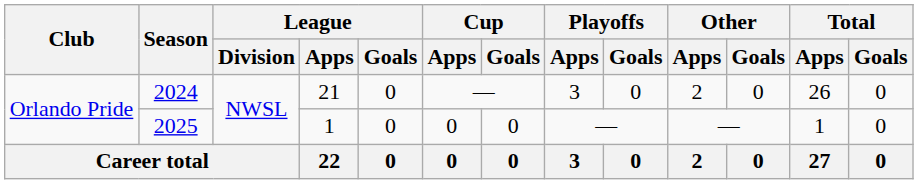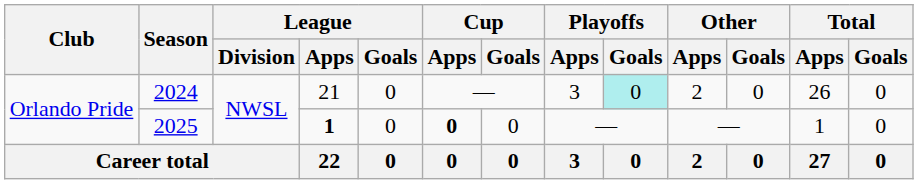(636, 91) no background -> (636, 91) paleturquoise background
(329, 126) normal -> (329, 126) bold
(452, 126) normal -> (452, 126) bold
